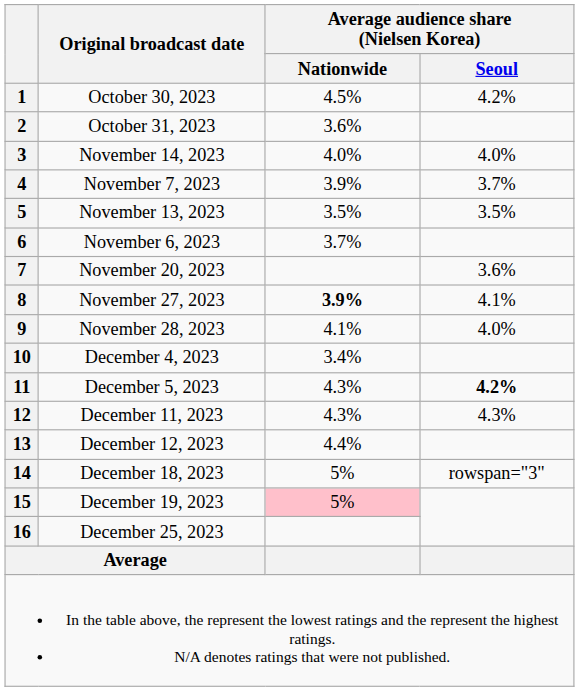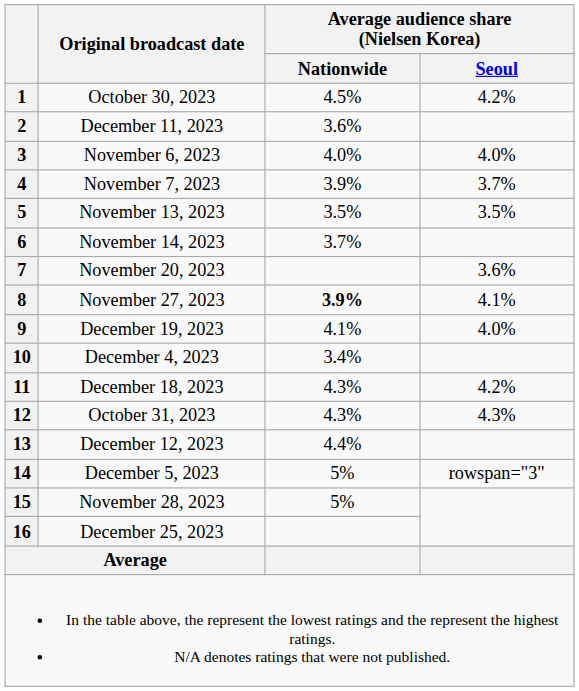(152, 126) October 31, 2023 -> (152, 126) December 11, 2023
(152, 155) November 14, 2023 -> (152, 155) November 6, 2023
(152, 241) November 6, 2023 -> (152, 241) November 14, 2023
(152, 328) November 28, 2023 -> (152, 328) December 19, 2023
(152, 386) December 5, 2023 -> (152, 386) December 18, 2023
(497, 386) bold -> (497, 386) normal
(152, 415) December 11, 2023 -> (152, 415) October 31, 2023
(152, 473) December 18, 2023 -> (152, 473) December 5, 2023
(152, 502) December 19, 2023 -> (152, 502) November 28, 2023
(342, 502) pink background -> (342, 502) no background
